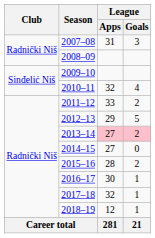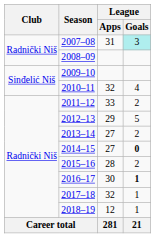(137, 42) no background -> (137, 42) paleturquoise background
(110, 133) pink background -> (110, 133) no background
(137, 133) pink background -> (137, 133) no background
(137, 149) normal -> (137, 149) bold
(137, 179) normal -> (137, 179) bold
